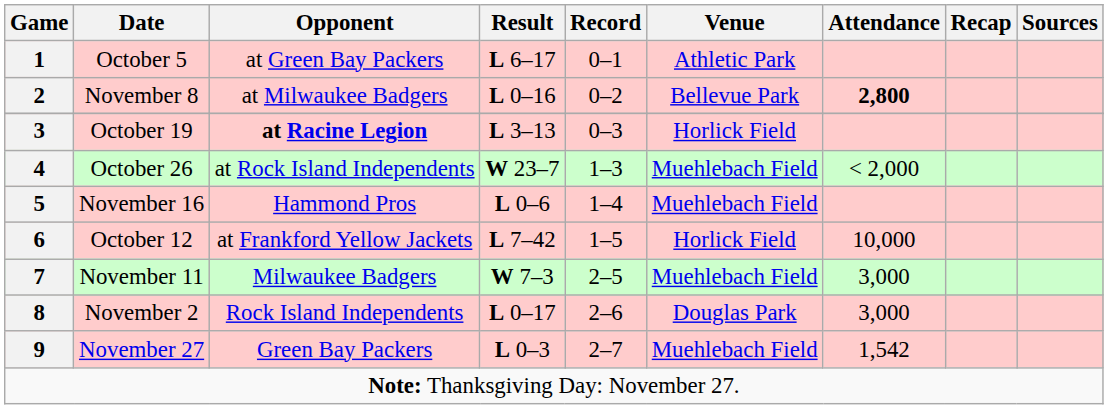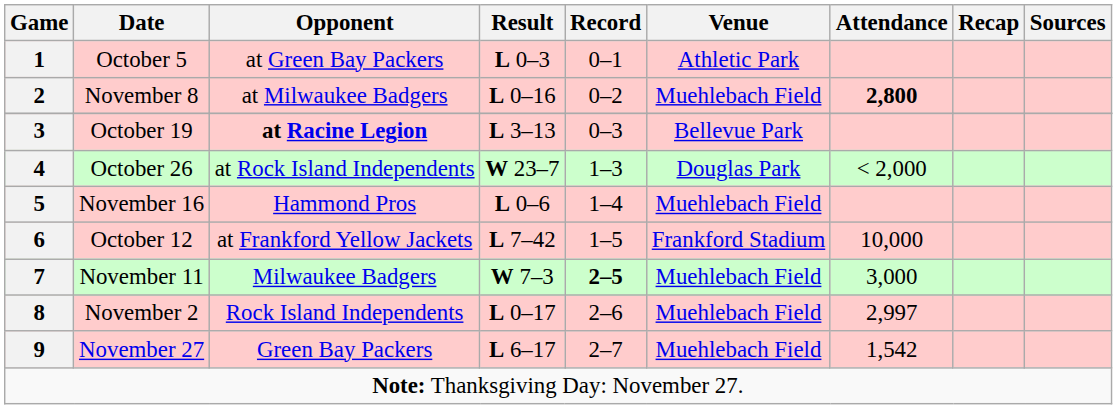(522, 58) L 6–17 -> (522, 58) L 0–3
(735, 95) Bellevue Park -> (738, 95) Muehlebach Field
(735, 131) Horlick Field -> (738, 131) Bellevue Park
(735, 167) Muehlebach Field -> (738, 167) Douglas Park
(735, 240) Horlick Field -> (738, 240) Frankford Stadium
(606, 276) normal -> (606, 276) bold
(735, 312) Douglas Park -> (738, 312) Muehlebach Field
(884, 312) 3,000 -> (892, 312) 2,997
(522, 349) L 0–3 -> (522, 349) L 6–17
